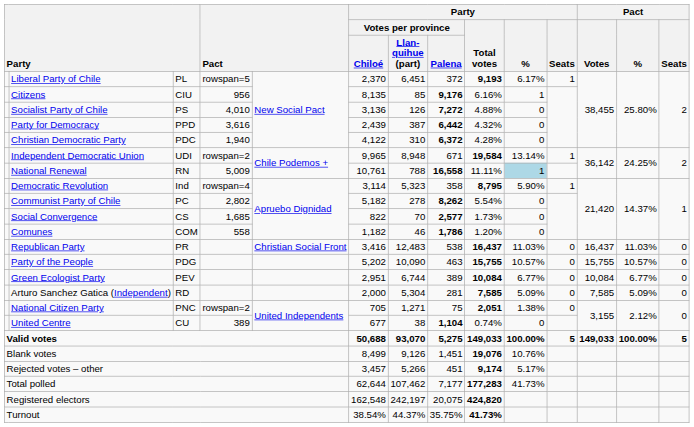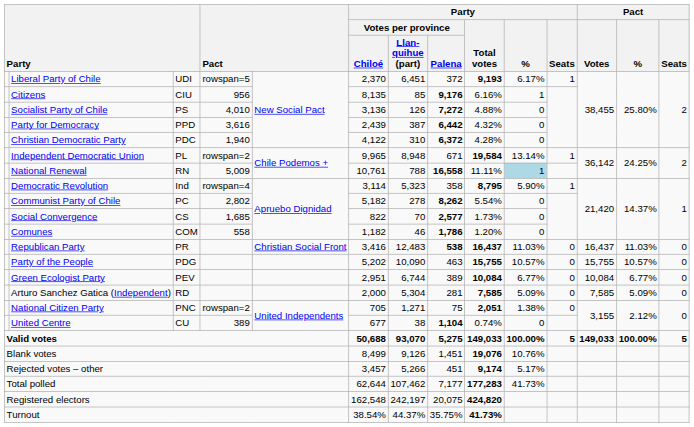(181, 80) PL -> (184, 80) UDI
(184, 156) UDI -> (181, 156) PL
(454, 247) normal -> (454, 247) bold
